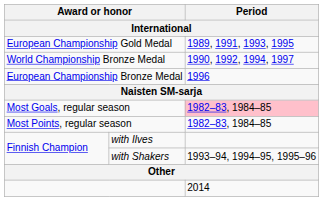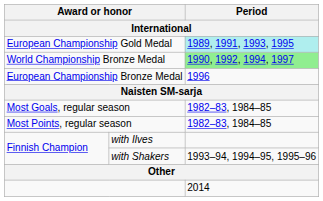(240, 44) no background -> (240, 44) paleturquoise background
(240, 60) no background -> (240, 60) lightgreen background
(229, 108) pink background -> (229, 108) no background
